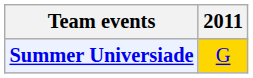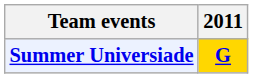(223, 55) normal -> (223, 55) bold
